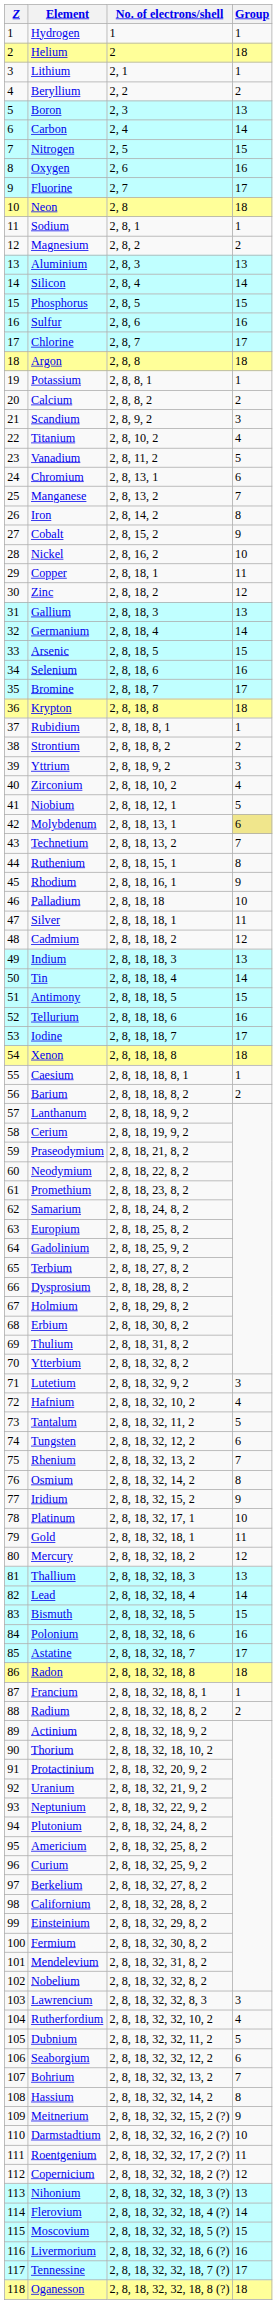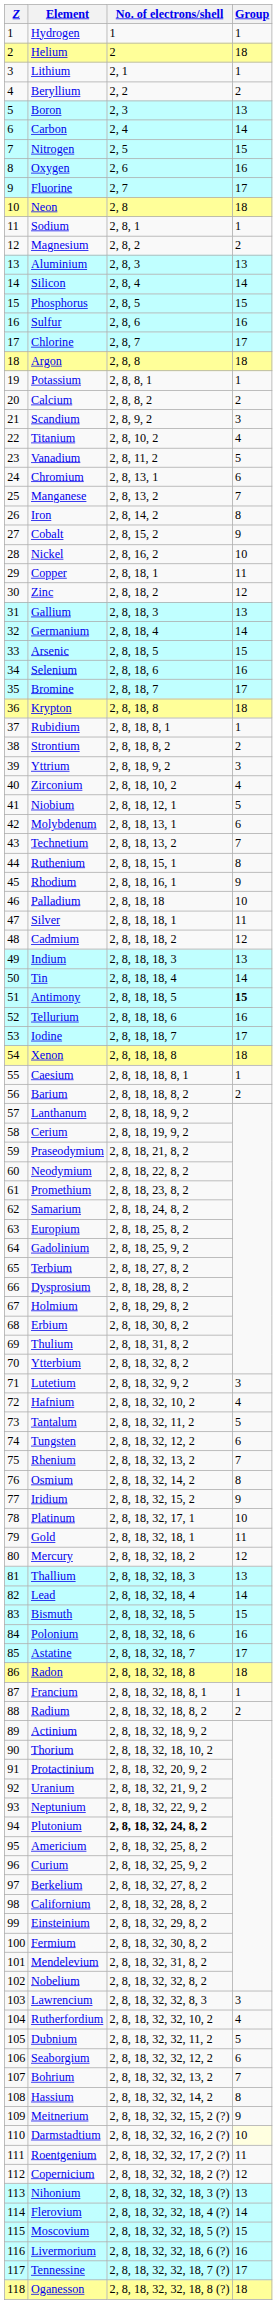(238, 824) khaki background -> (238, 824) no background
(241, 997) normal -> (241, 997) bold
(158, 1826) normal -> (158, 1826) bold
(241, 2135) no background -> (241, 2135) lightyellow background
